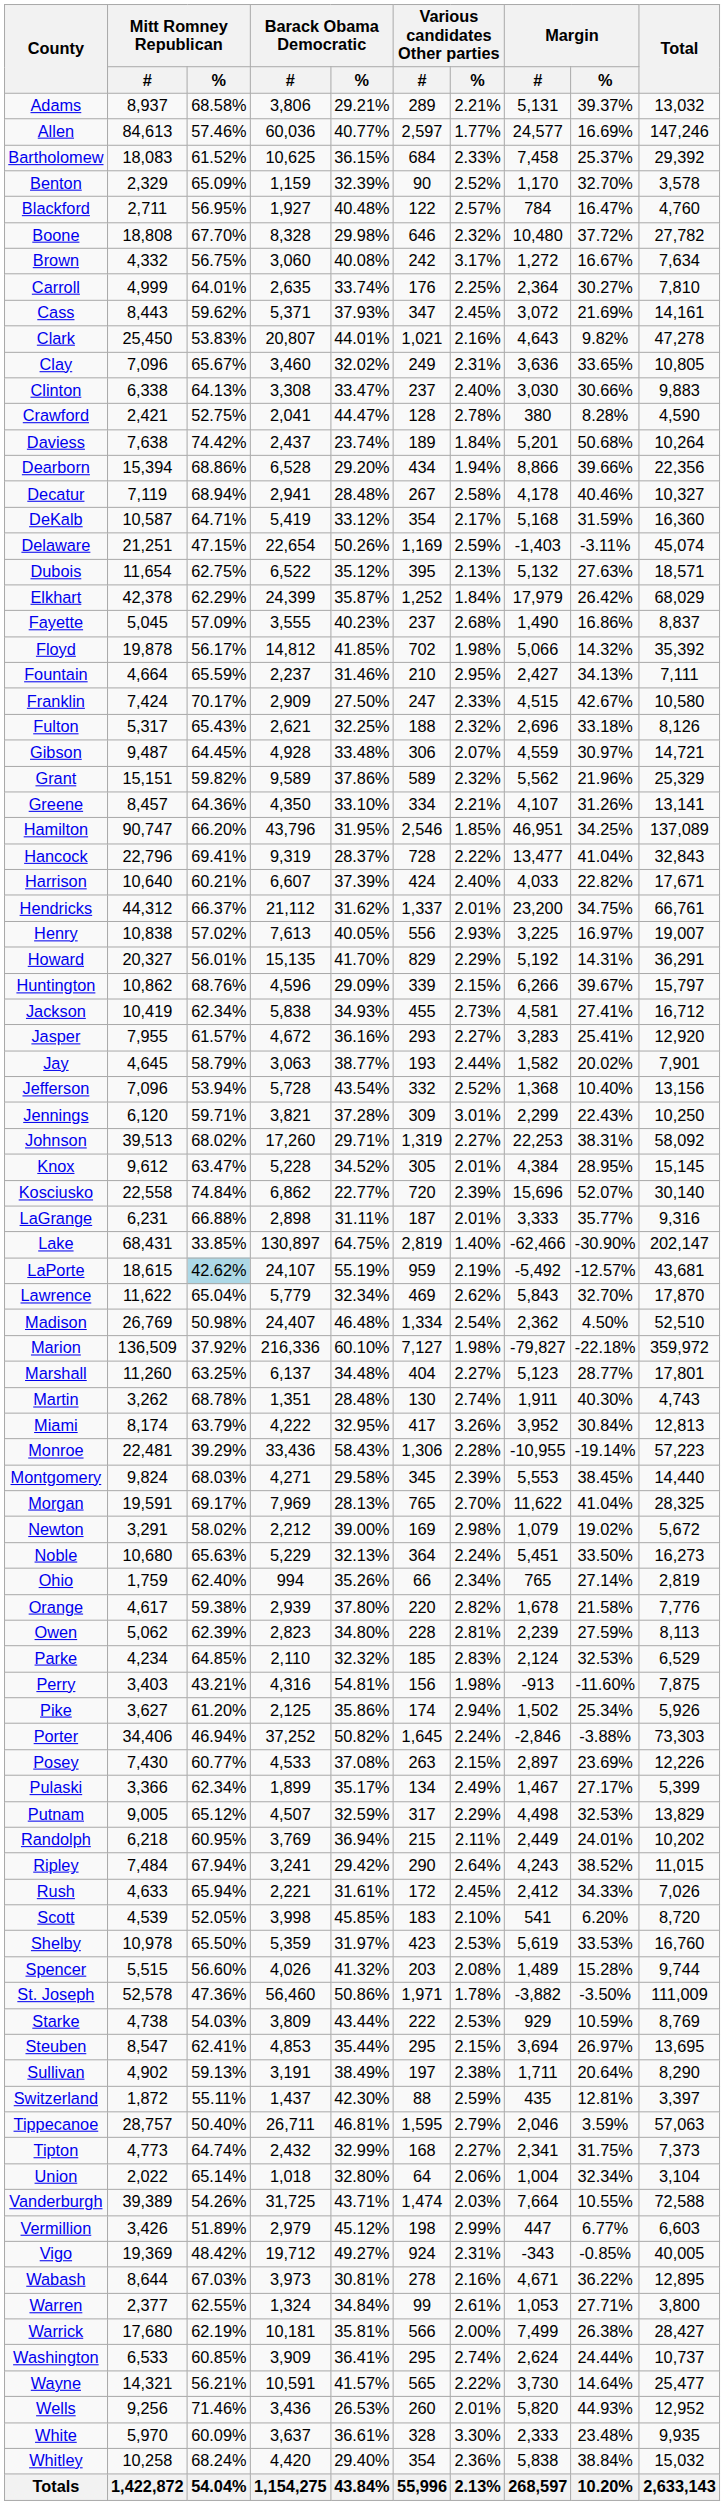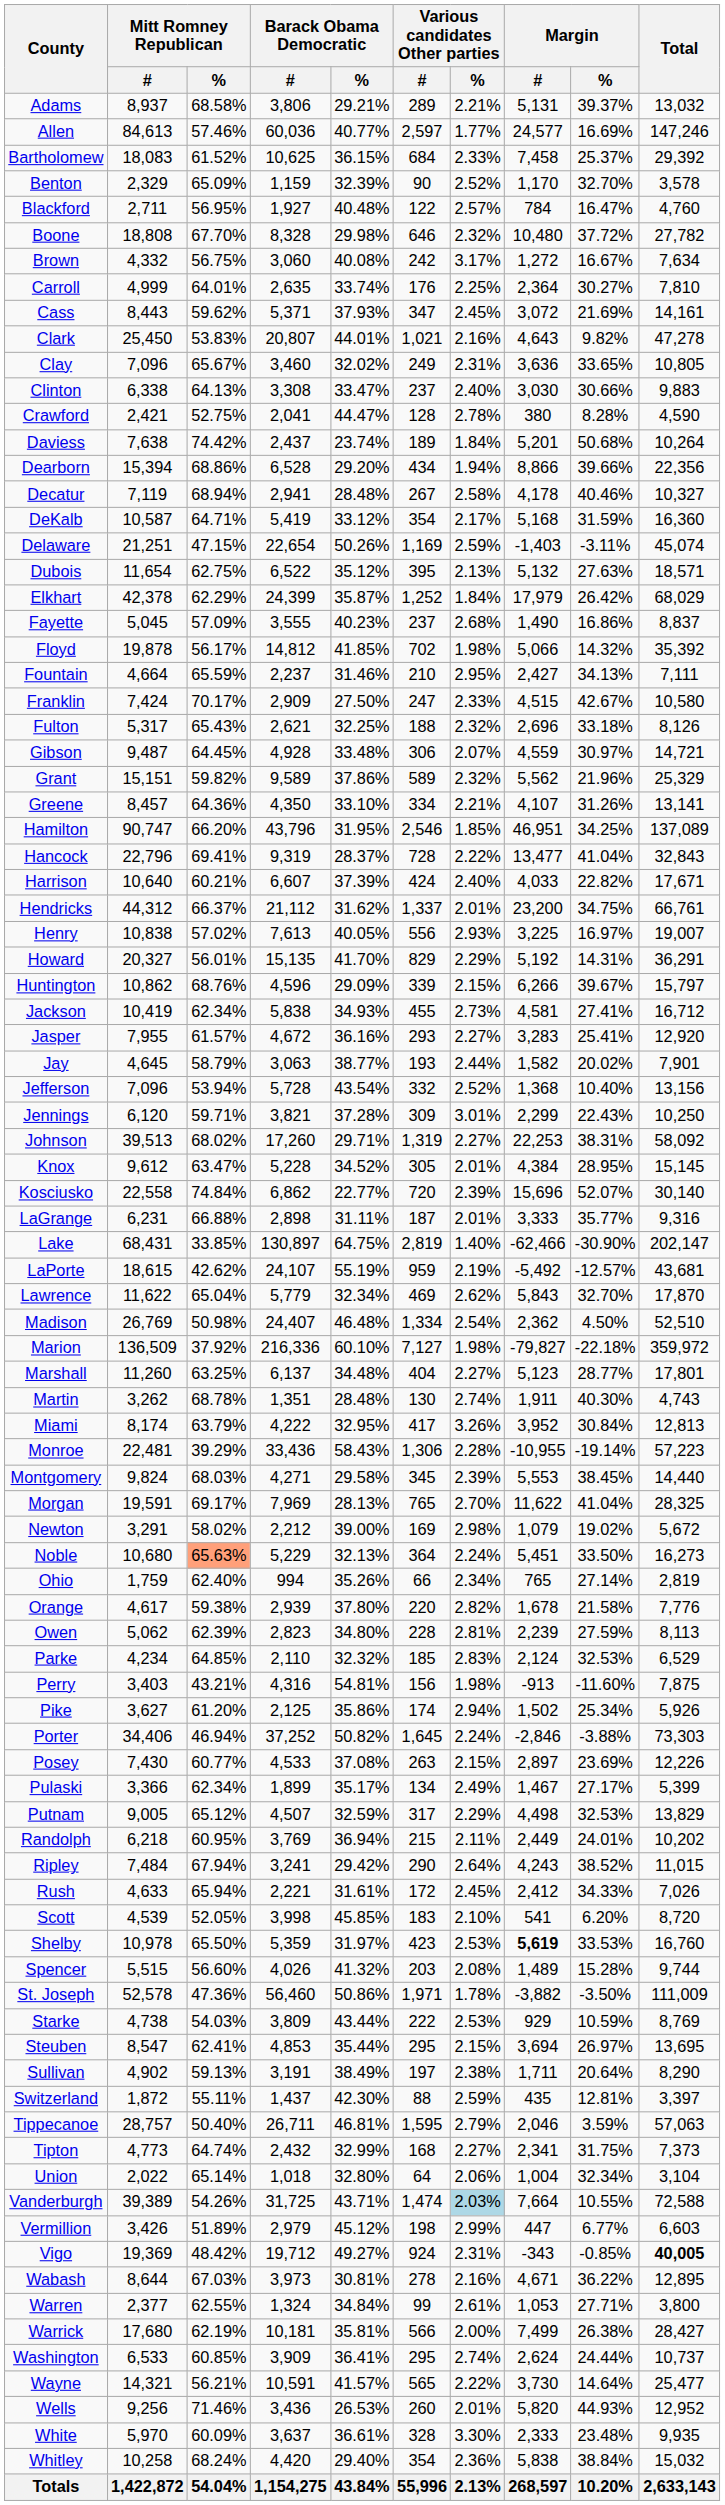(219, 1270) lightblue background -> (219, 1270) no background
(219, 1555) no background -> (219, 1555) lightsalmon background
(538, 1943) normal -> (538, 1943) bold
(478, 2202) no background -> (478, 2202) lightblue background
(679, 2254) normal -> (679, 2254) bold
